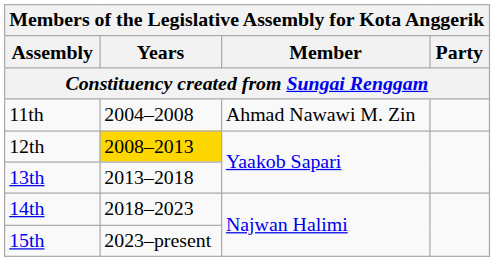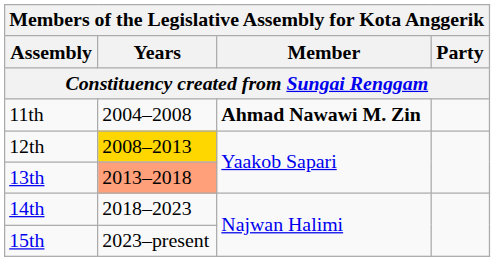(321, 114) normal -> (321, 114) bold
(149, 177) no background -> (147, 177) lightsalmon background
